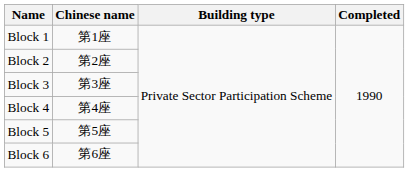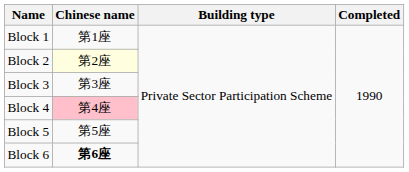(95, 60) no background -> (95, 60) lightyellow background
(95, 107) no background -> (95, 107) pink background
(95, 154) normal -> (95, 154) bold
